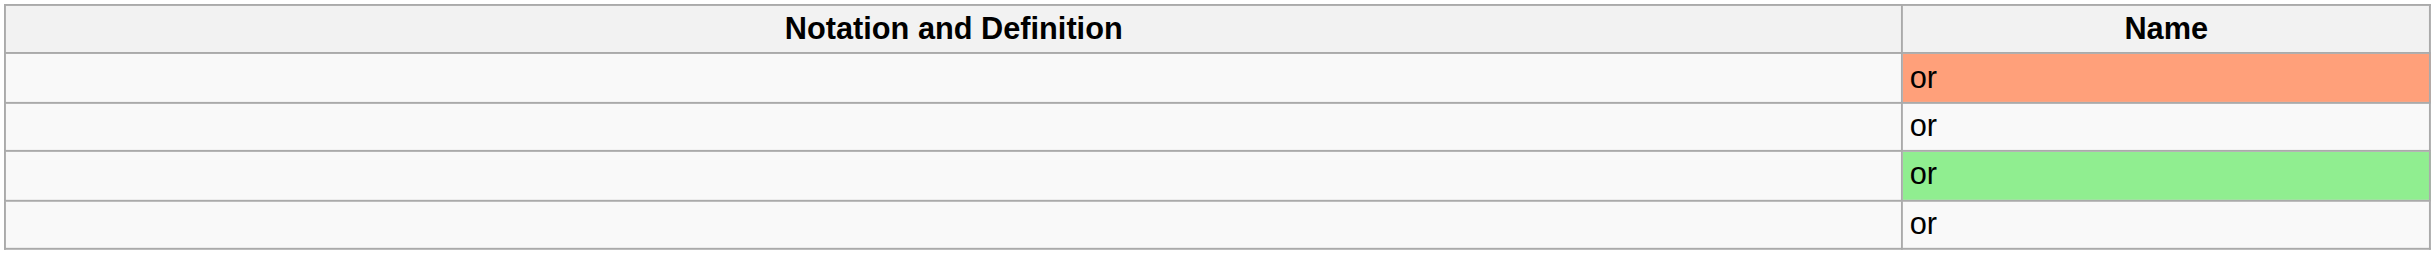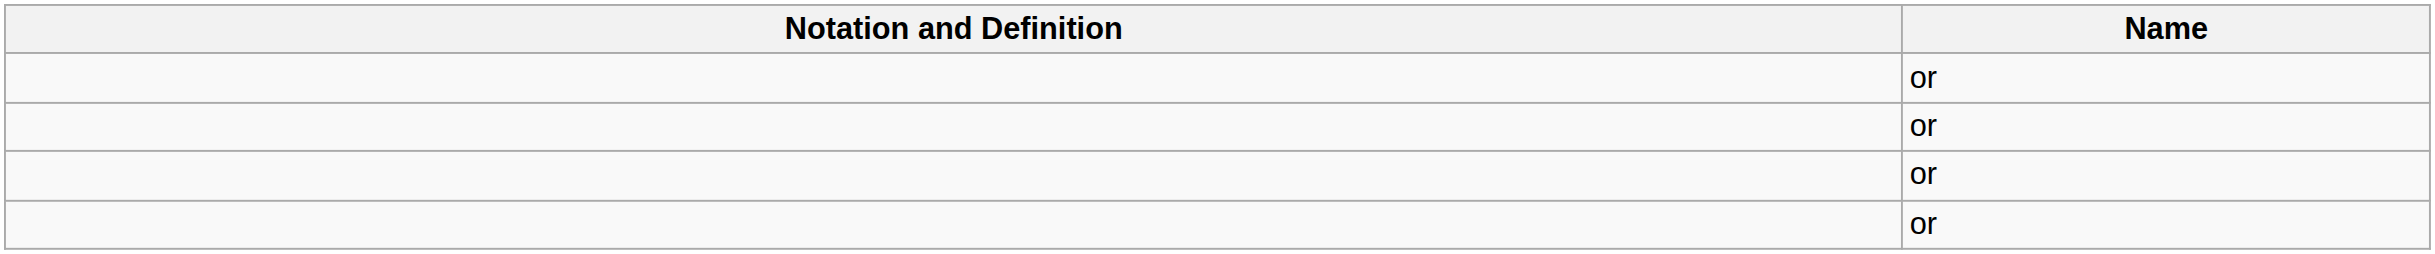(1923, 77) lightsalmon background -> (1923, 77) no background
(1923, 175) lightgreen background -> (1923, 175) no background
